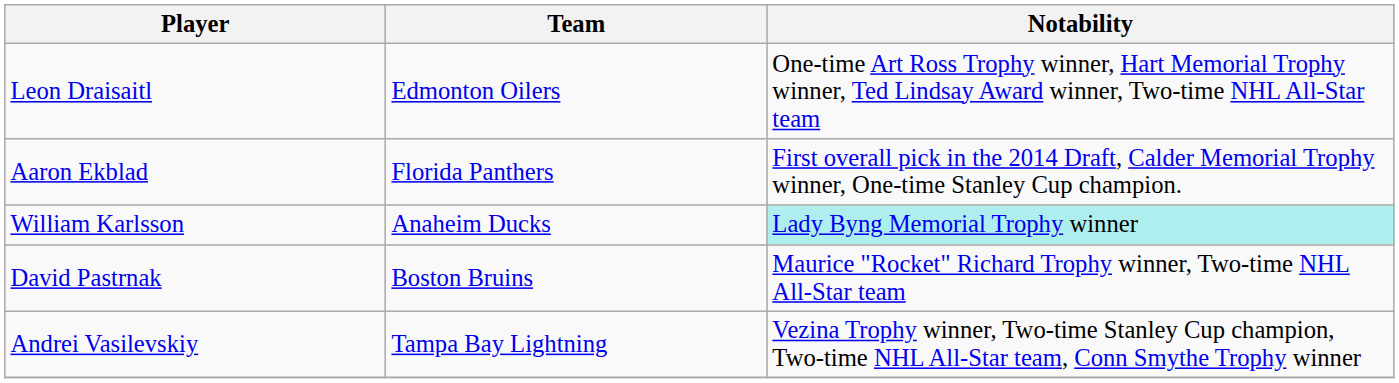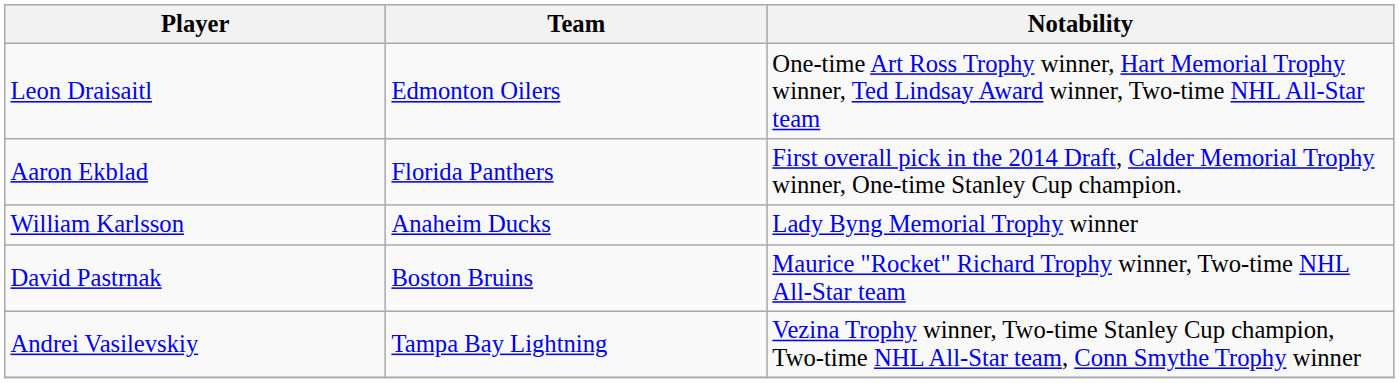(955, 224) paleturquoise background -> (955, 224) no background
